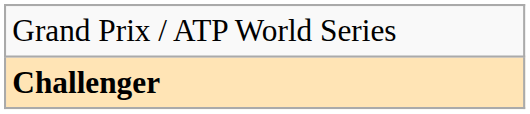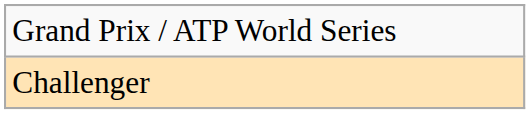(86, 82) bold -> (81, 82) normal
